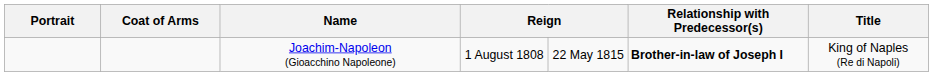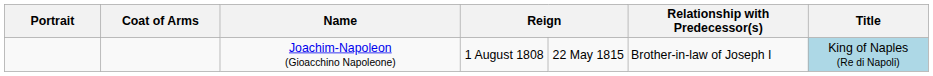(707, 54) bold -> (701, 54) normal
(868, 54) no background -> (868, 54) lightblue background
